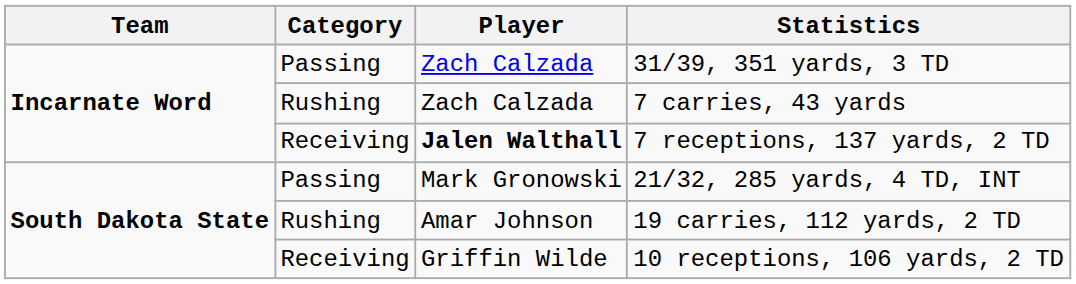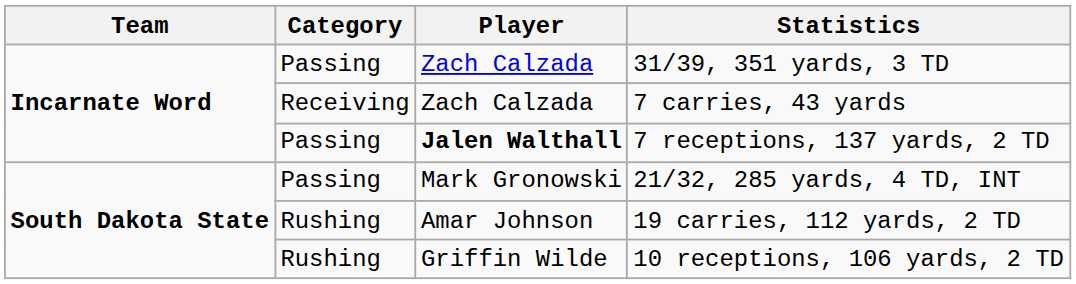(331, 103) Rushing -> (345, 103) Receiving
(345, 142) Receiving -> (331, 142) Passing
(345, 259) Receiving -> (331, 259) Rushing
